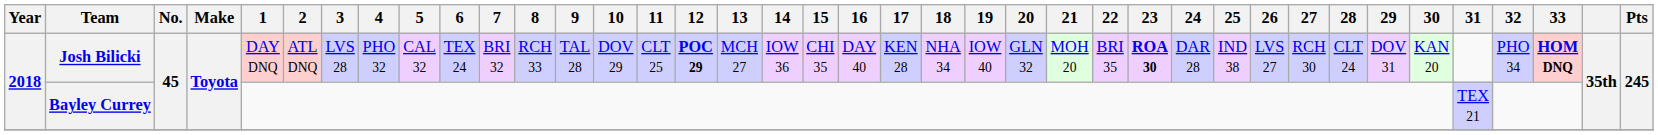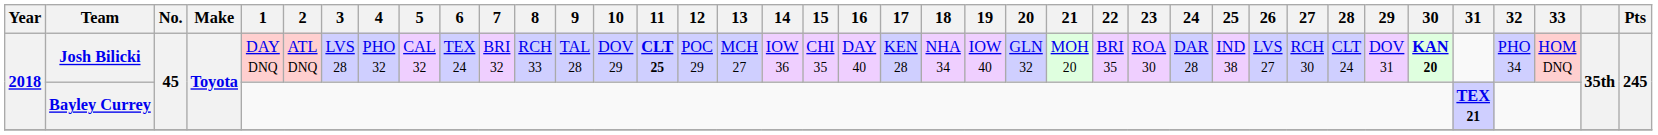(656, 56) normal -> (657, 57) bold
(696, 57) bold -> (697, 56) normal
(1150, 57) bold -> (1149, 56) normal
(1432, 56) normal -> (1430, 57) bold
(1558, 57) bold -> (1557, 56) normal
(1473, 105) normal -> (1473, 105) bold
